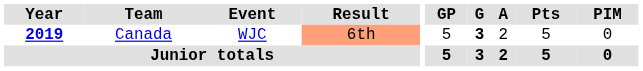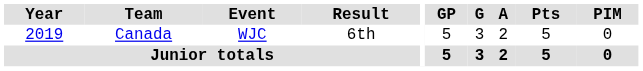(44, 35) bold -> (44, 35) normal
(361, 35) lightsalmon background -> (361, 35) no background
(480, 35) bold -> (480, 35) normal
